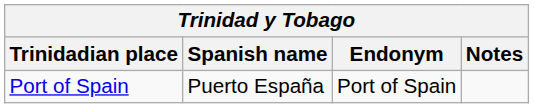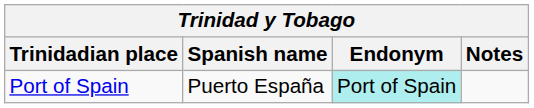(397, 86) no background -> (397, 86) paleturquoise background
